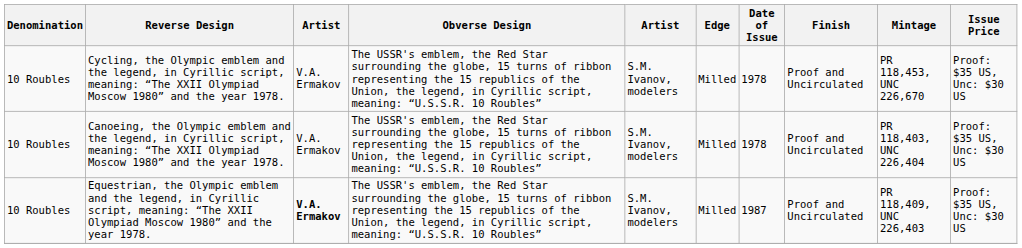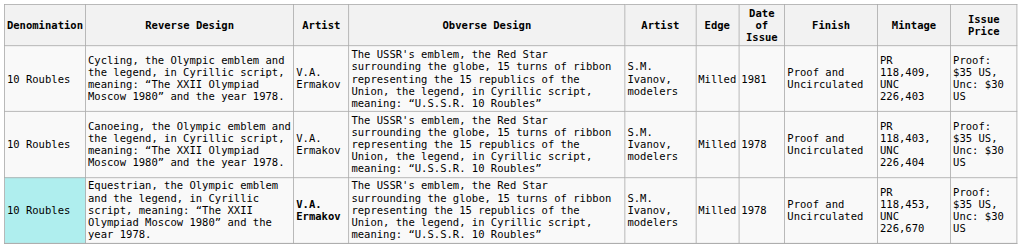(754, 79) 1978 -> (754, 79) 1981
(905, 79) PR 118,453, UNC 226,670 -> (905, 79) PR 118,409, UNC 226,403
(39, 210) no background -> (39, 210) paleturquoise background
(754, 210) 1987 -> (754, 210) 1978
(905, 210) PR 118,409, UNC 226,403 -> (905, 210) PR 118,453, UNC 226,670
